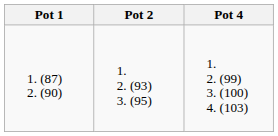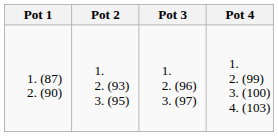+ column: (173, 14)
